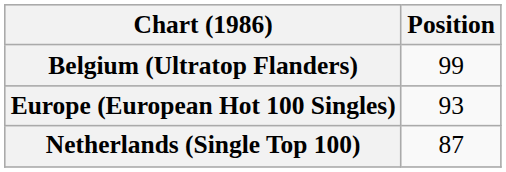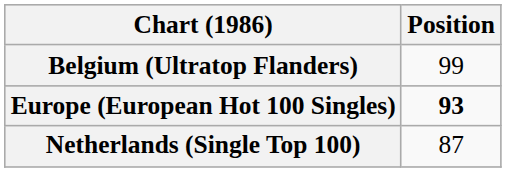(451, 105) normal -> (451, 105) bold
